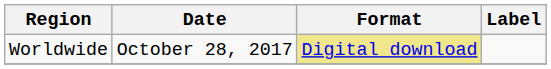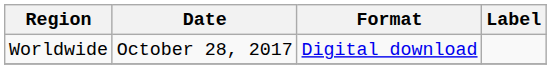(390, 50) khaki background -> (390, 50) no background
